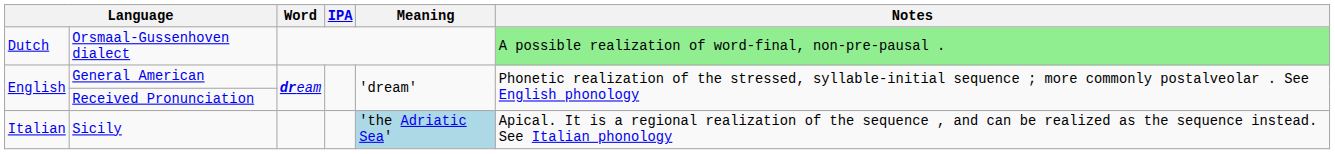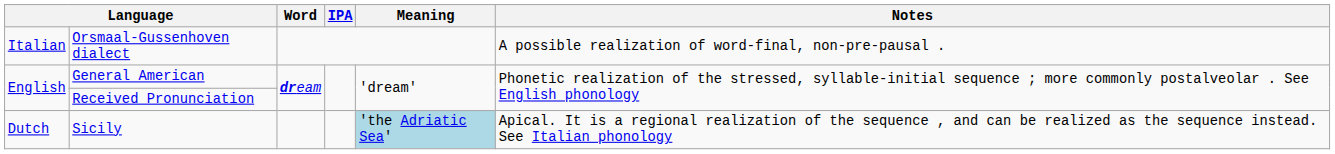(28, 46) Dutch -> (37, 46) Italian
(722, 46) lightgreen background -> (722, 46) no background
(37, 129) Italian -> (28, 129) Dutch
